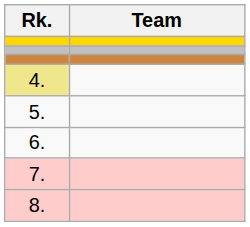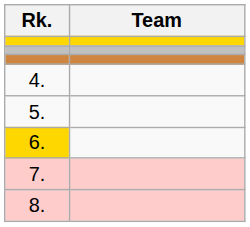(37, 80) khaki background -> (37, 80) no background
(37, 143) no background -> (37, 143) gold background
